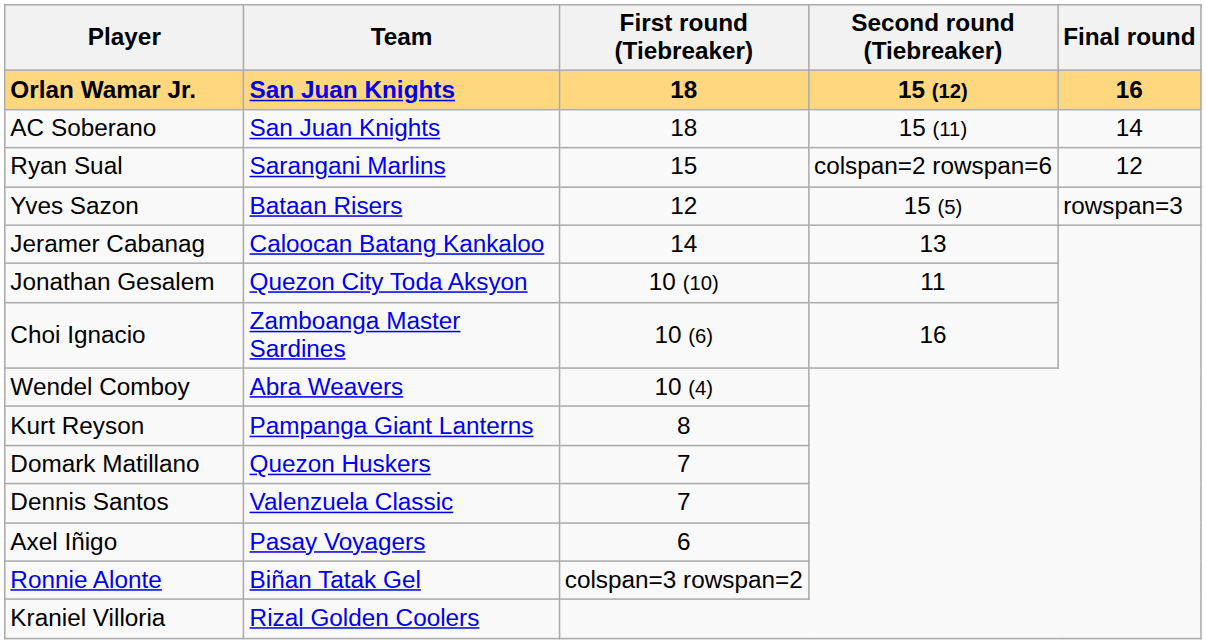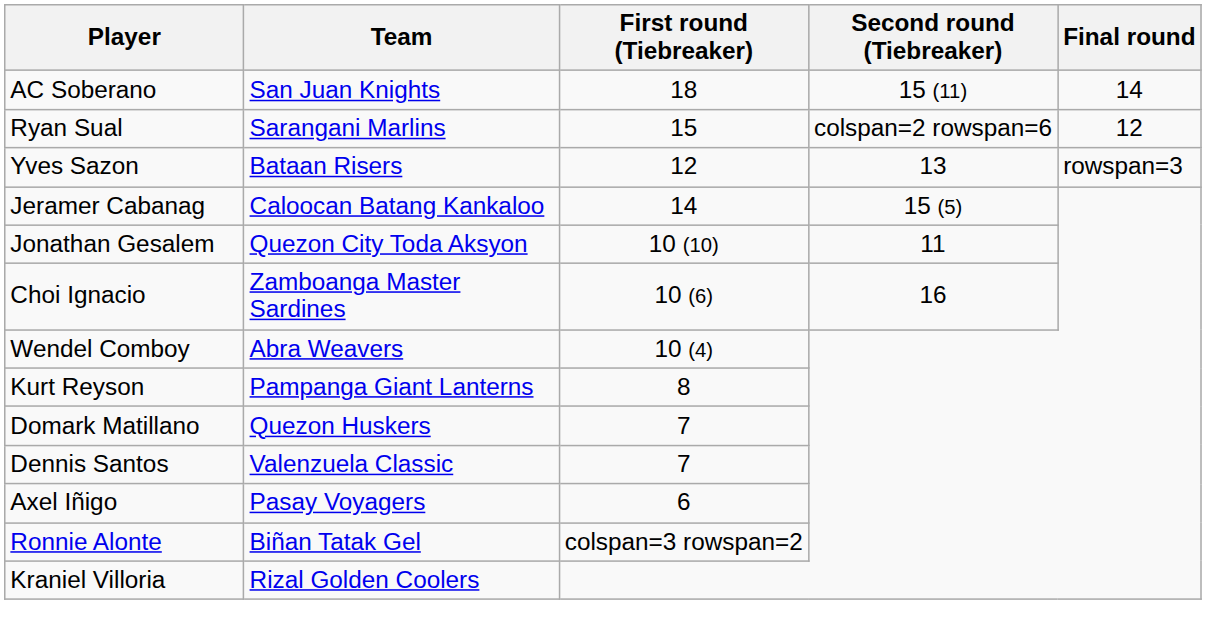- row: (103, 89)
(933, 205) 15 (5) -> (933, 166) 13
(933, 243) 13 -> (933, 205) 15 (5)
